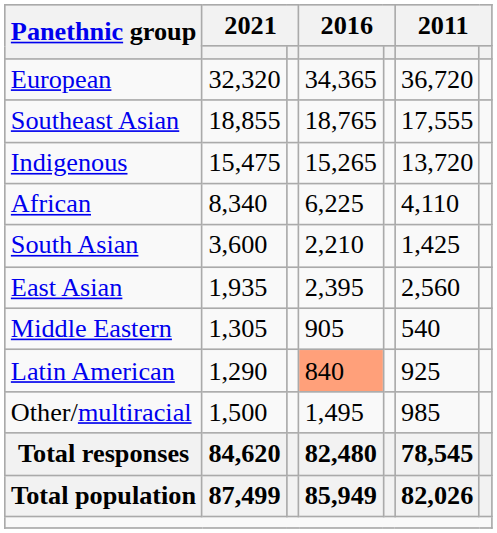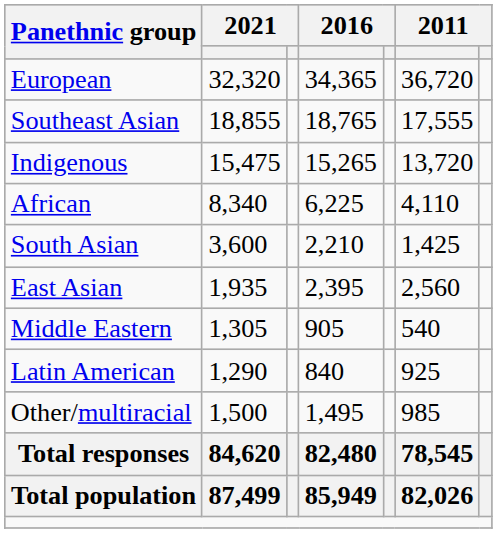(324, 370) lightsalmon background -> (324, 370) no background
